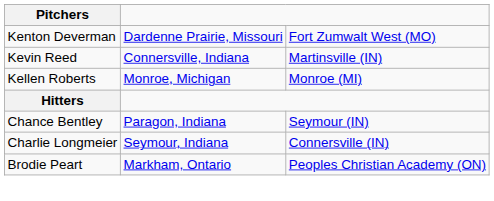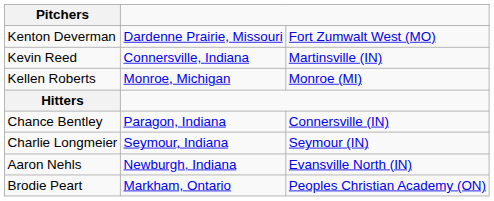(329, 121) Seymour (IN) -> (339, 121) Connersville (IN)
(339, 143) Connersville (IN) -> (329, 143) Seymour (IN)
+ row: (44, 164)
